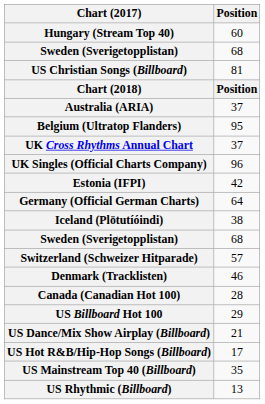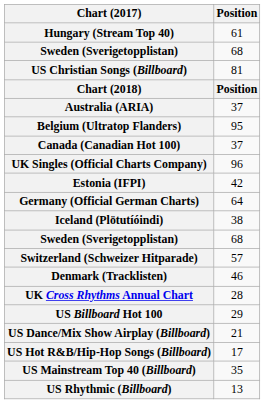(237, 32) 60 -> (237, 32) 61
(109, 145) UK Cross Rhythms Annual Chart -> (109, 145) Canada (Canadian Hot 100)
(109, 295) Canada (Canadian Hot 100) -> (109, 295) UK Cross Rhythms Annual Chart
